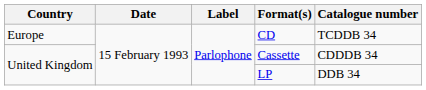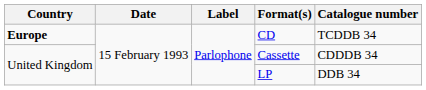(26, 34) normal -> (27, 34) bold
